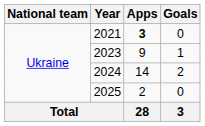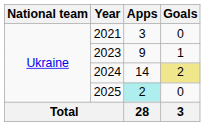(142, 33) bold -> (142, 33) normal
(180, 72) no background -> (180, 72) khaki background
(142, 92) no background -> (142, 92) paleturquoise background
